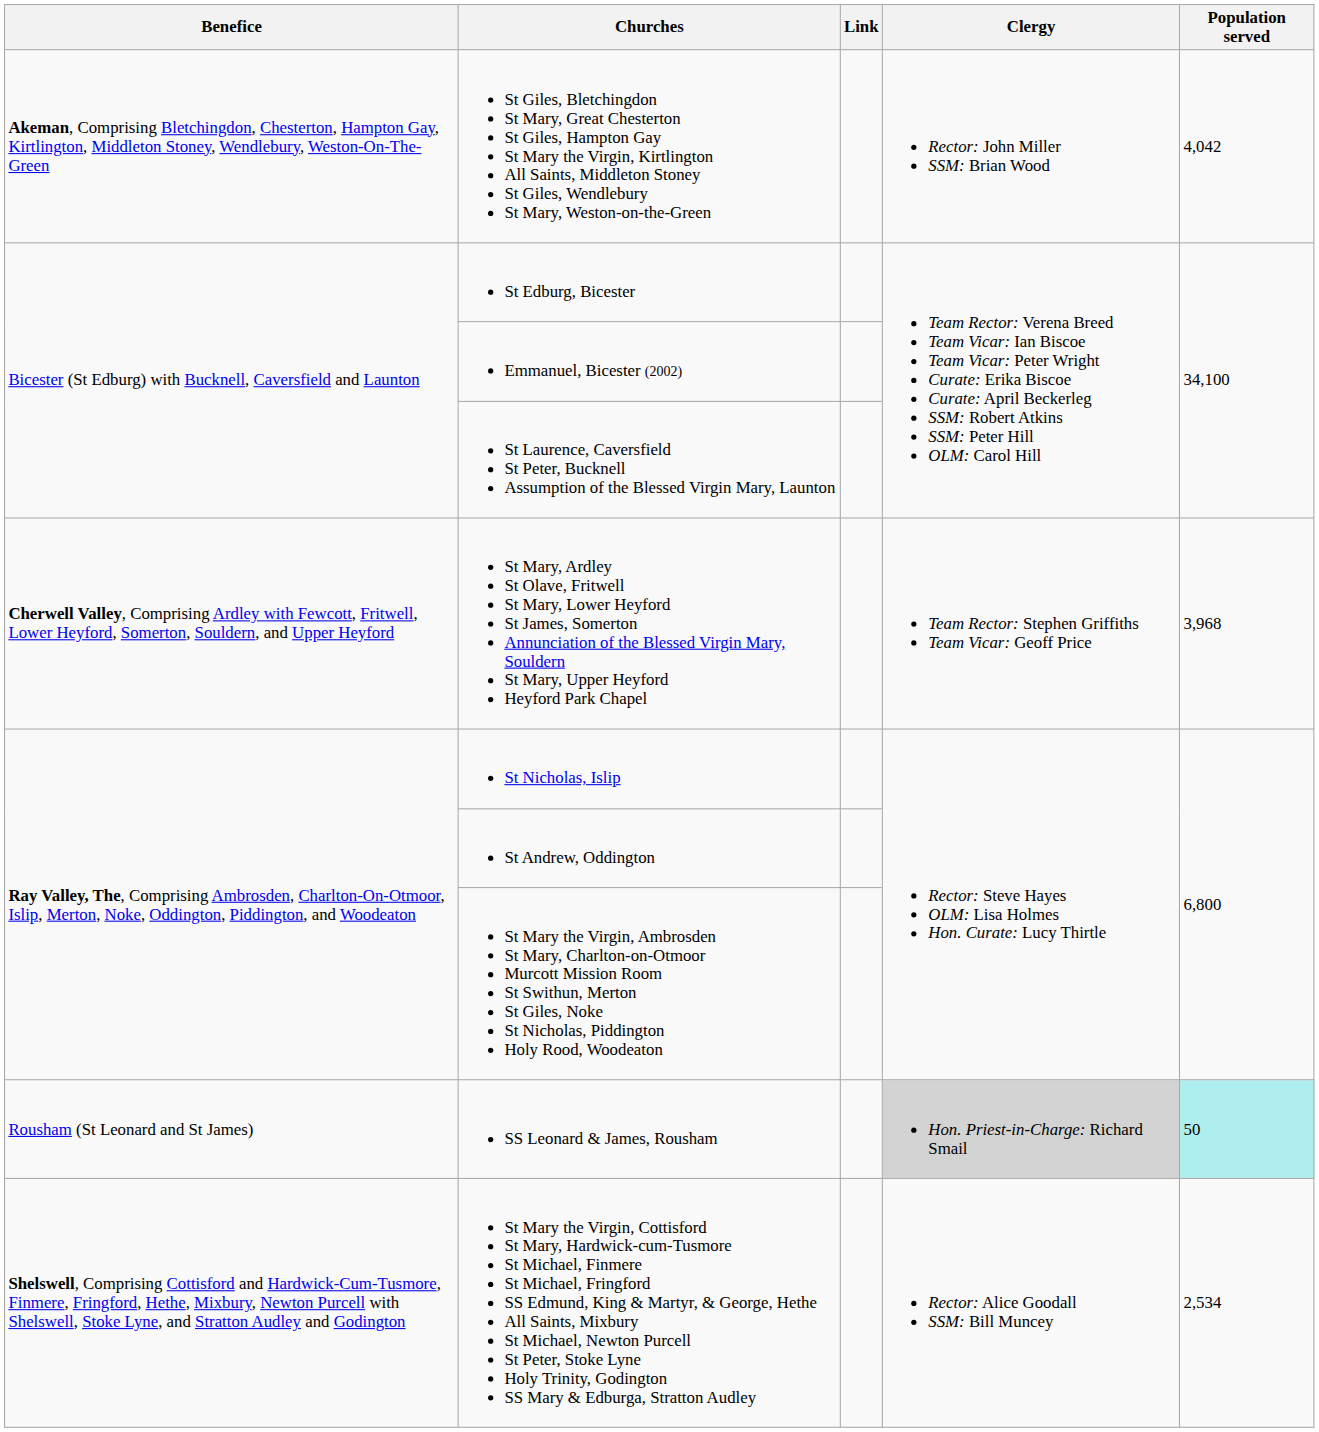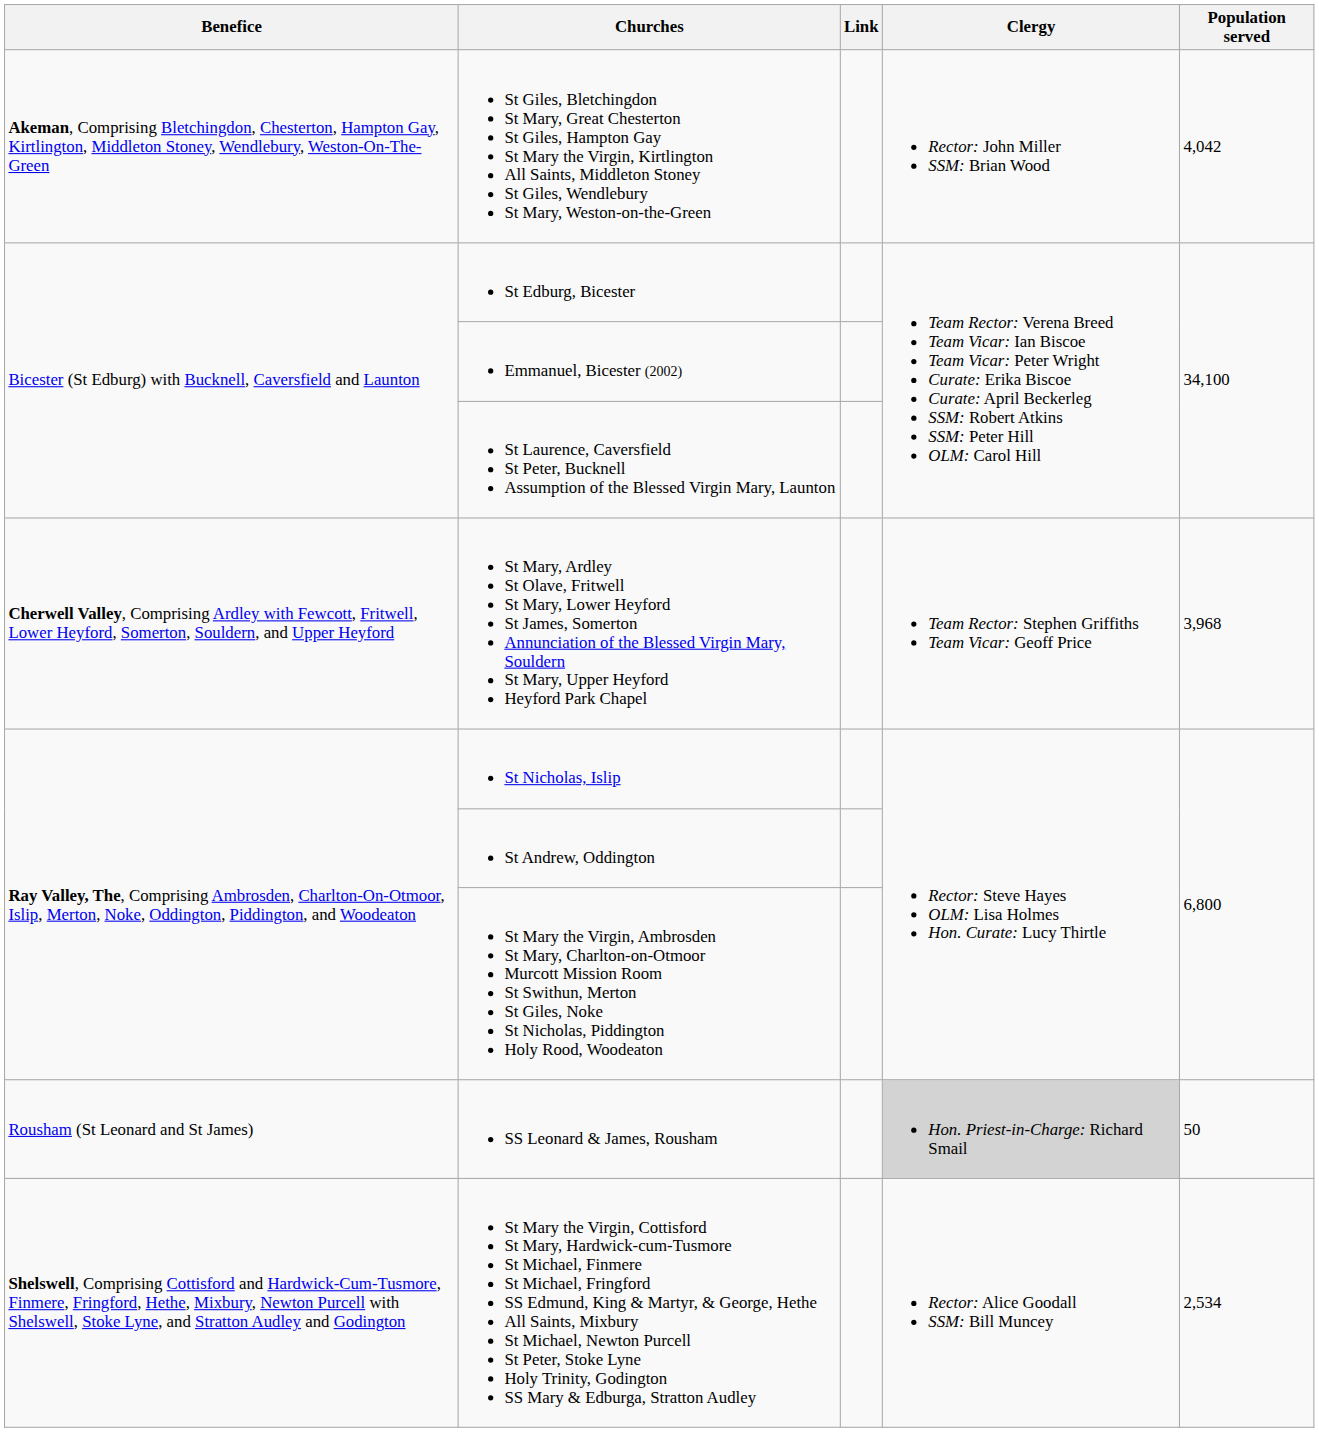(1192, 1129) paleturquoise background -> (1192, 1129) no background
